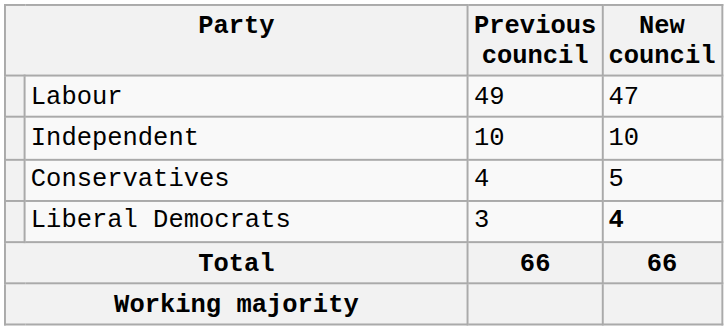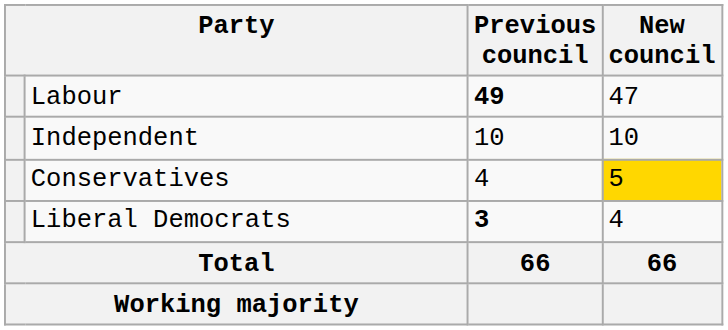(489, 97) normal -> (489, 97) bold
(616, 180) no background -> (616, 180) gold background
(482, 221) normal -> (482, 221) bold
(616, 221) bold -> (616, 221) normal
